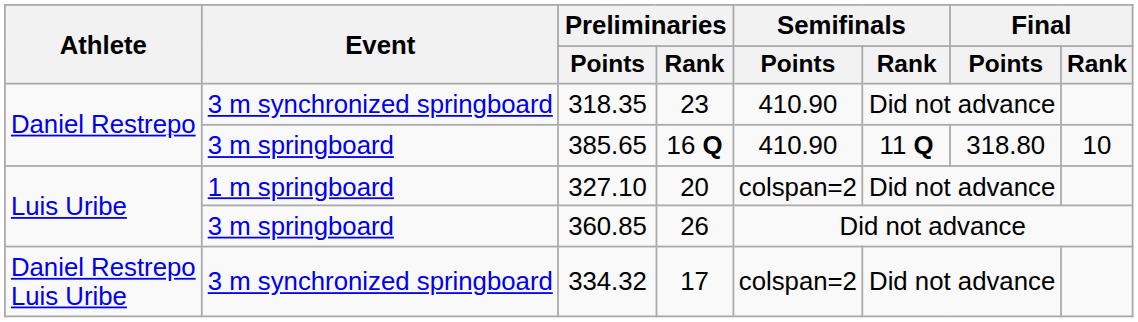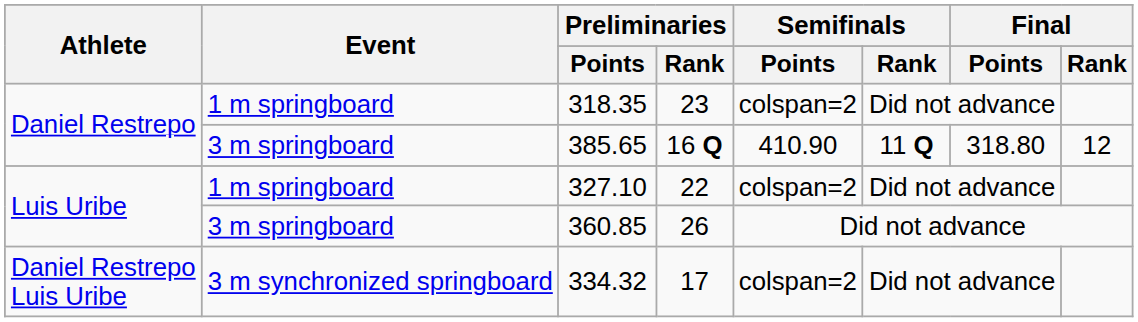(380, 105) 3 m synchronized springboard -> (301, 105) 1 m springboard
(798, 105) 410.90 -> (798, 105) colspan=2
(1097, 146) 10 -> (1097, 146) 12
(694, 186) 20 -> (694, 186) 22
